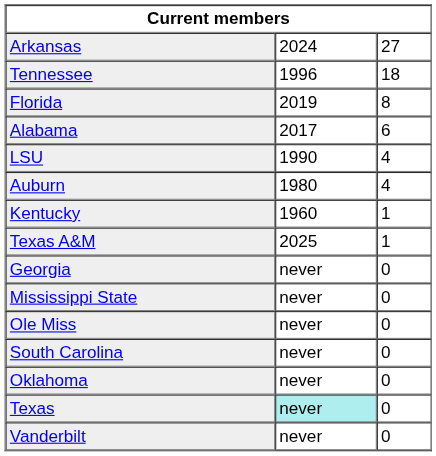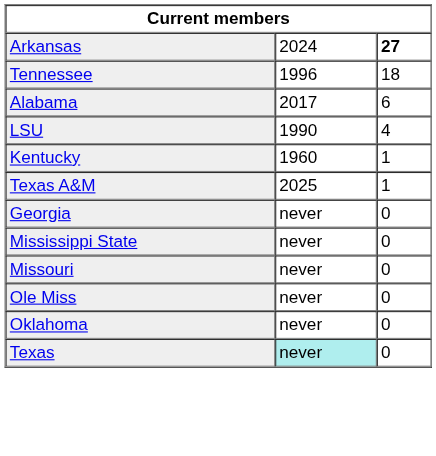(391, 46) normal -> (391, 46) bold
- row: (36, 102)
- row: (37, 185)
+ row: (42, 269)
- row: (66, 352)
- row: (48, 436)
